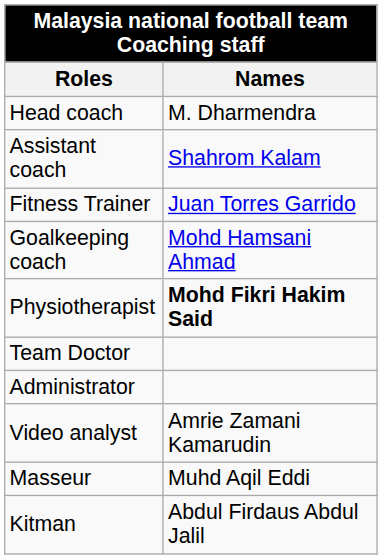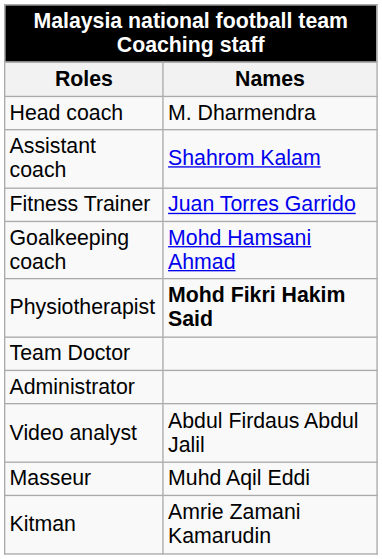(234, 432) Amrie Zamani Kamarudin -> (263, 432) Abdul Firdaus Abdul Jalil
(263, 524) Abdul Firdaus Abdul Jalil -> (234, 524) Amrie Zamani Kamarudin
